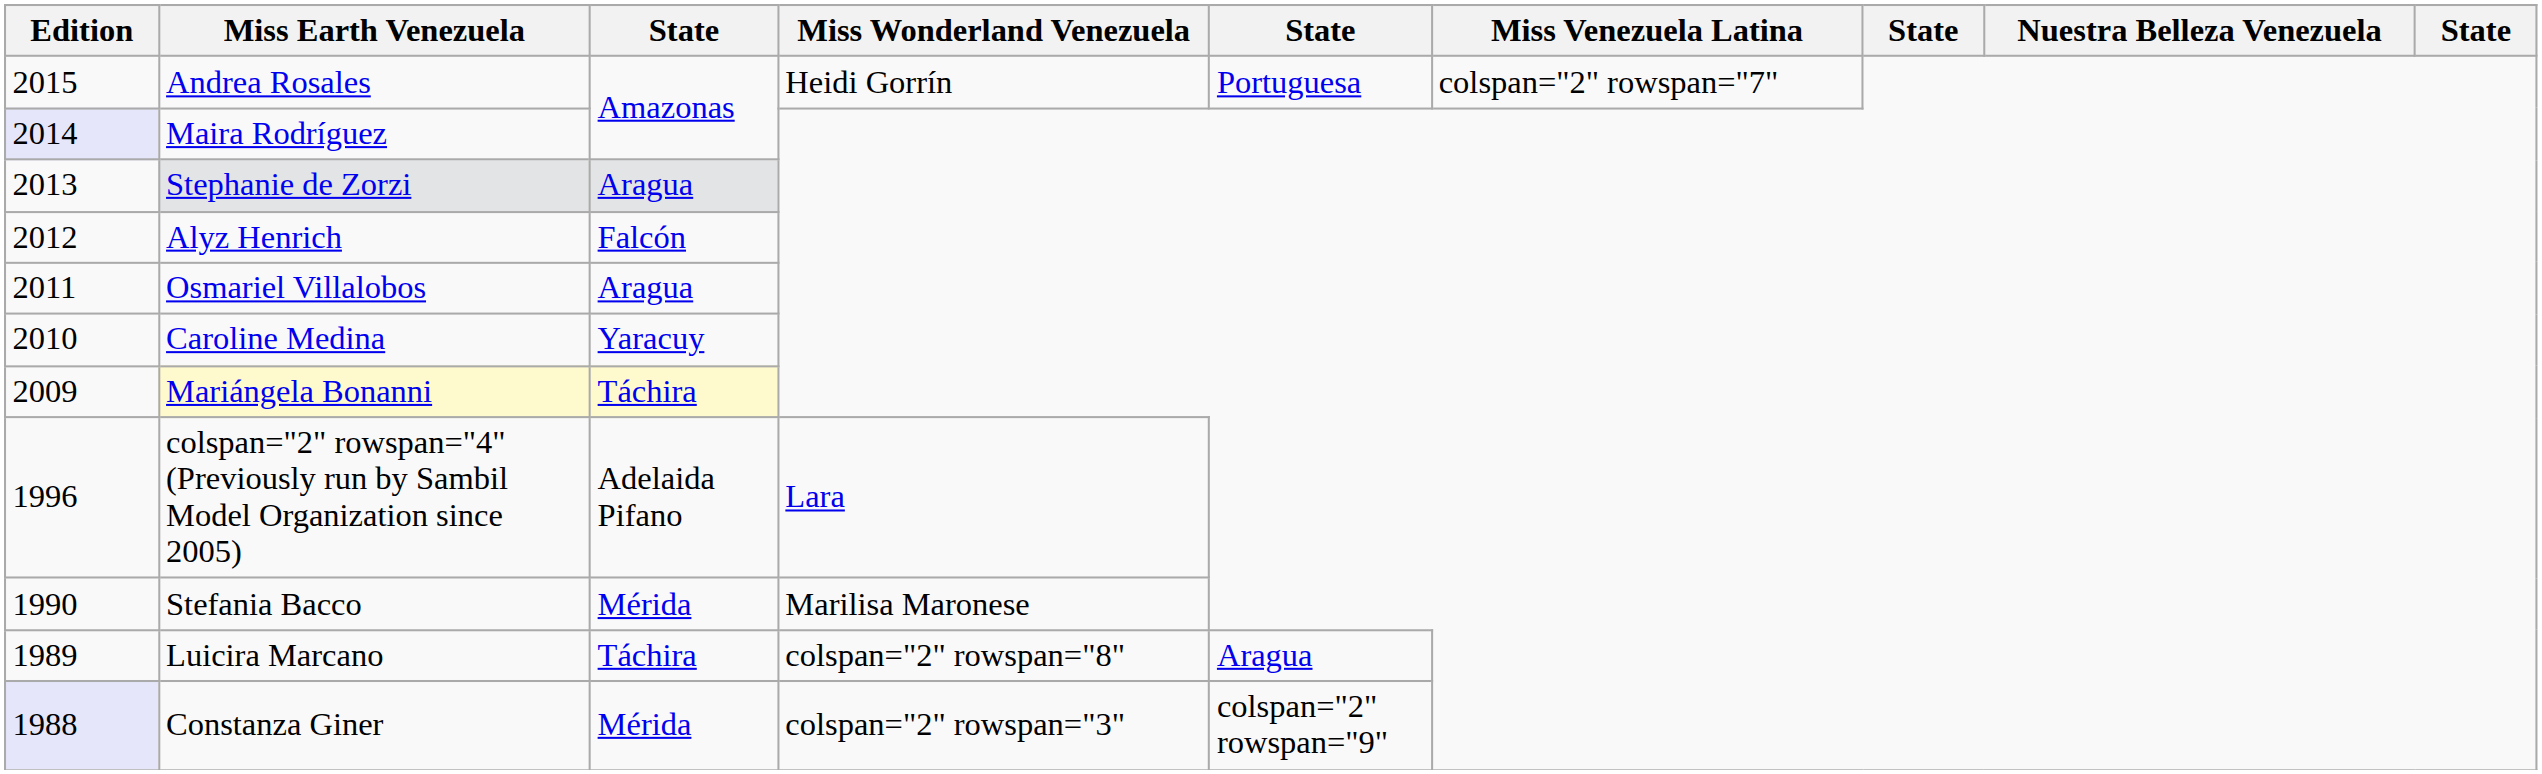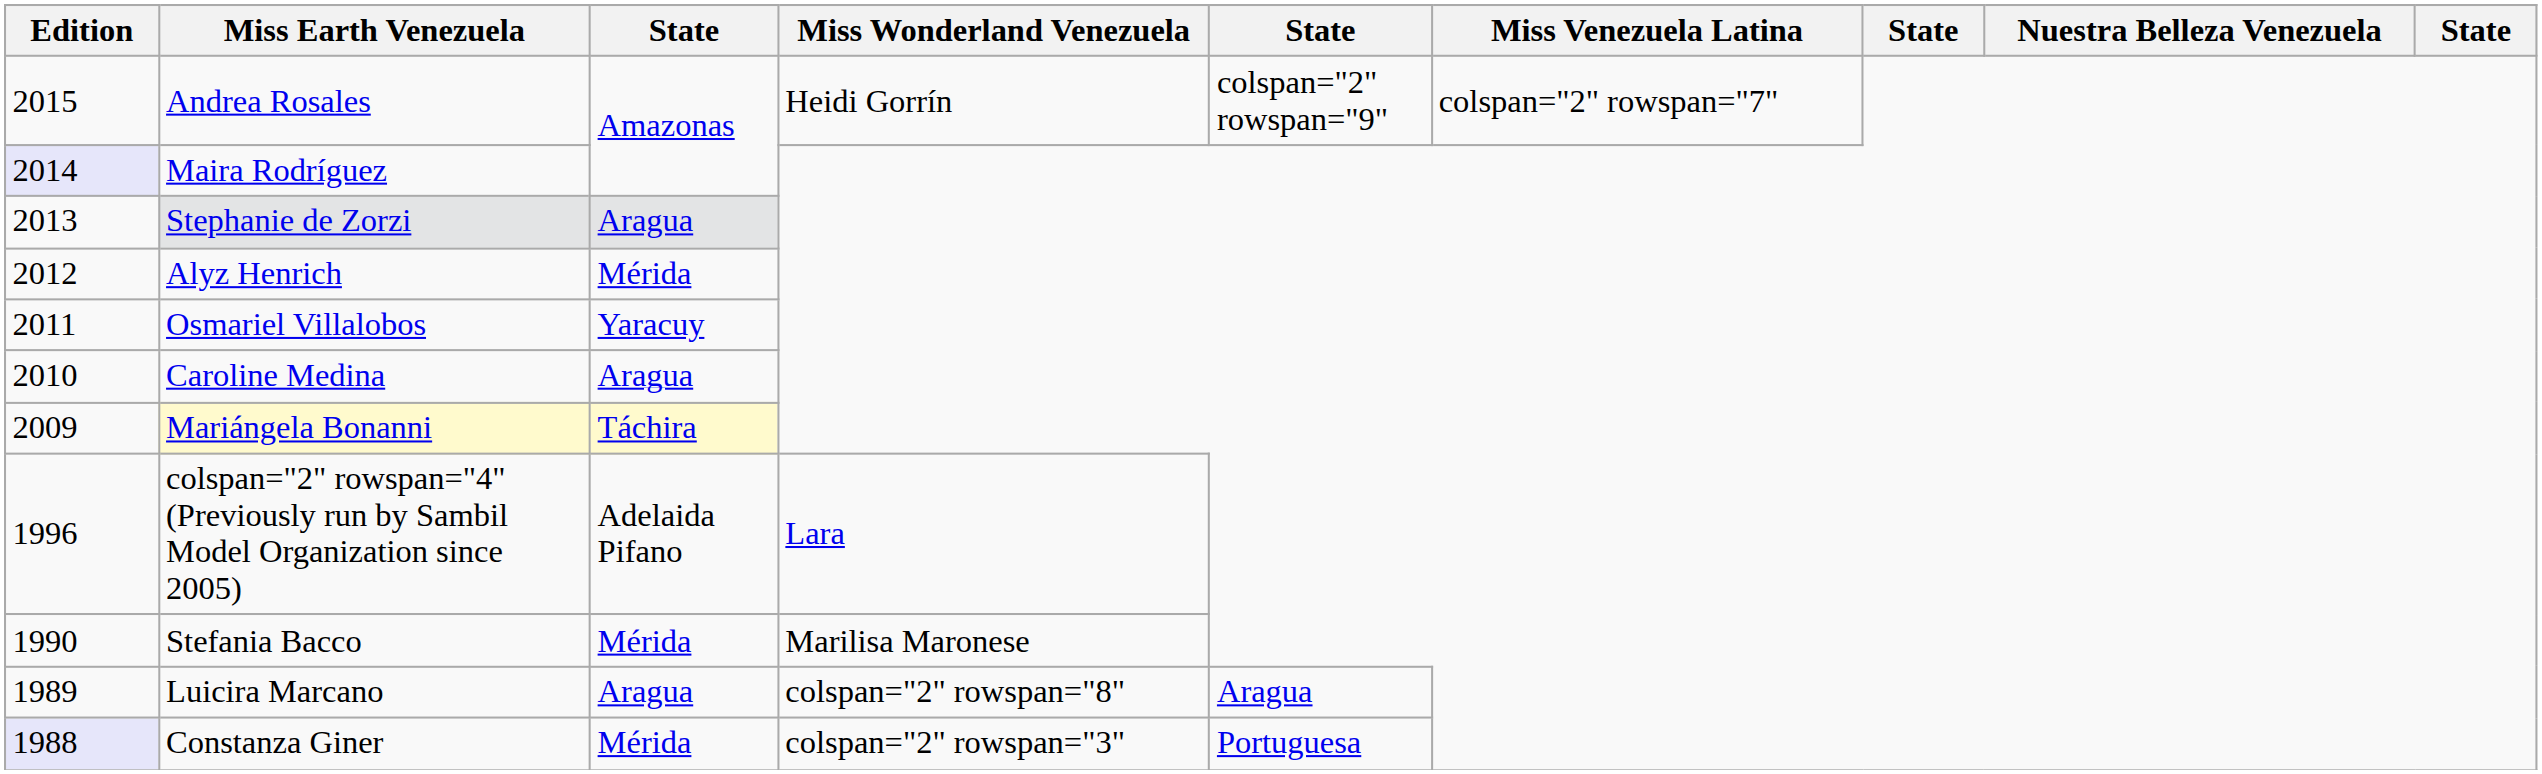(1289, 81) Portuguesa -> (1302, 100) colspan="2" rowspan="9"
(642, 236) Falcón -> (645, 272) Mérida
(645, 287) Aragua -> (651, 324) Yaracuy
(651, 339) Yaracuy -> (645, 375) Aragua
(647, 654) Táchira -> (645, 691) Aragua
(1302, 724) colspan="2" rowspan="9" -> (1289, 743) Portuguesa
